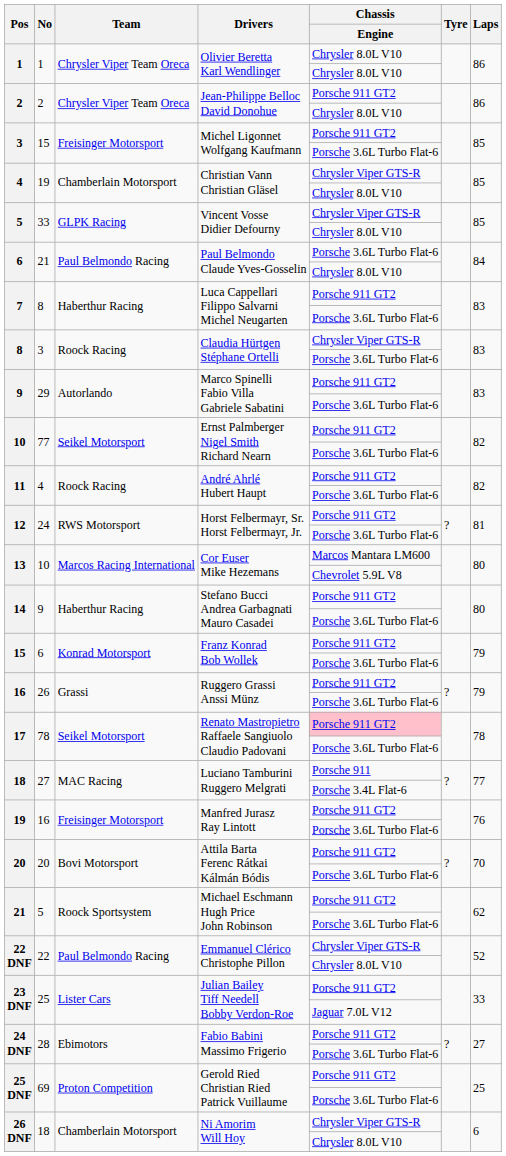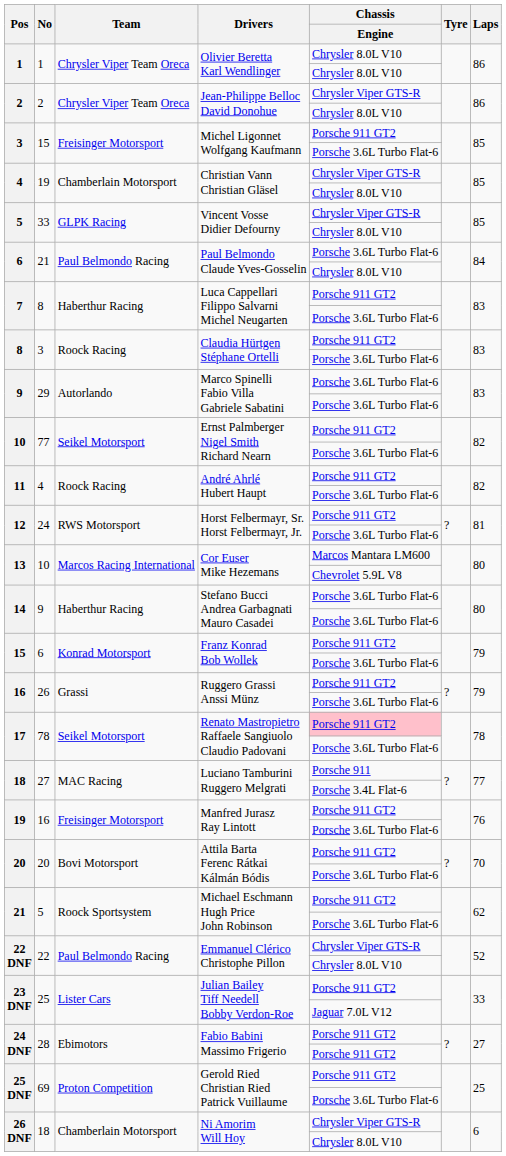(354, 93) Porsche 911 GT2 -> (366, 93) Chrysler Viper GTS-R
(366, 340) Chrysler Viper GTS-R -> (354, 340) Porsche 911 GT2
(354, 381) Porsche 911 GT2 -> (375, 381) Porsche 3.6L Turbo Flat-6
(354, 597) Porsche 911 GT2 -> (375, 597) Porsche 3.6L Turbo Flat-6
(375, 1053) Porsche 3.6L Turbo Flat-6 -> (354, 1053) Porsche 911 GT2
